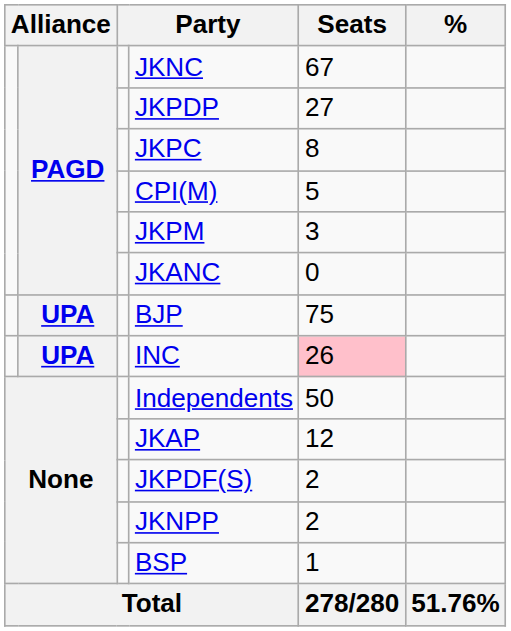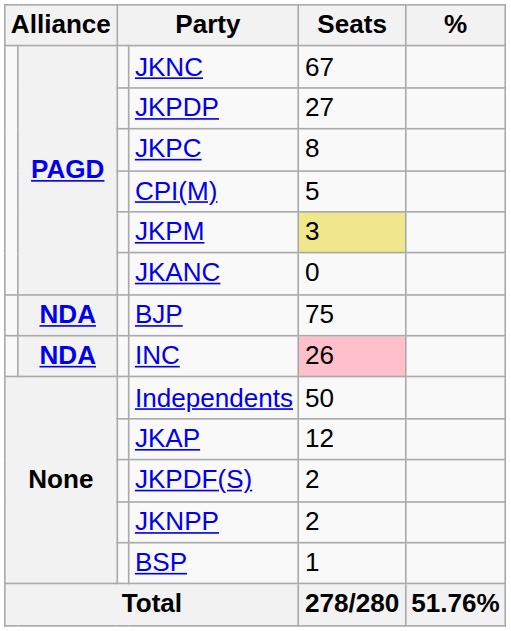(312, 231) no background -> (312, 231) khaki background
(68, 314) UPA -> (68, 314) NDA
(68, 356) UPA -> (68, 356) NDA
